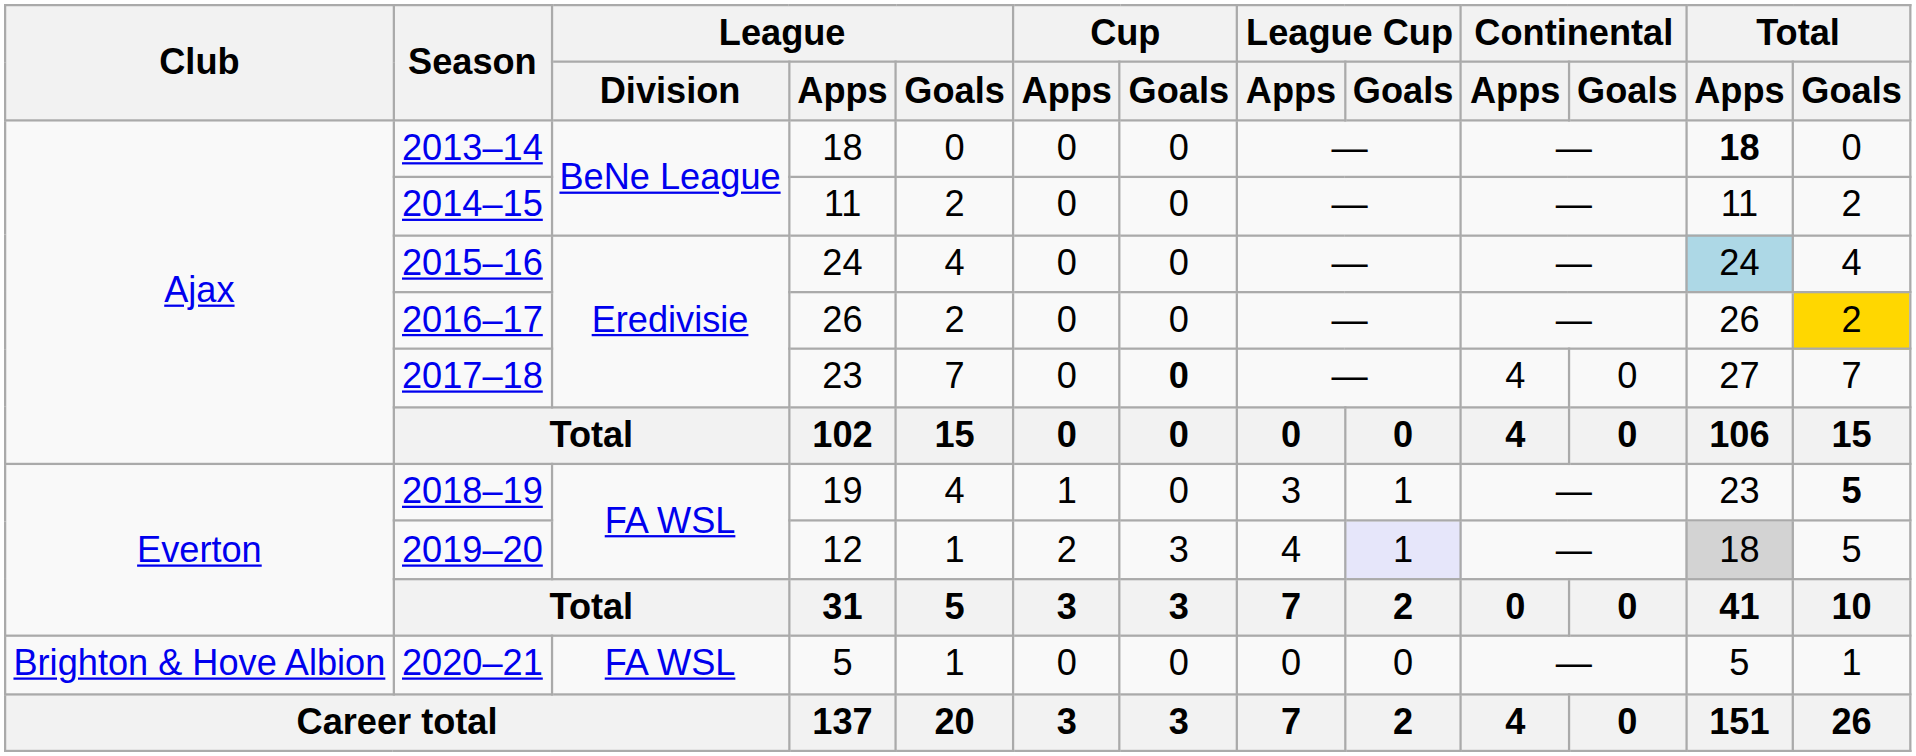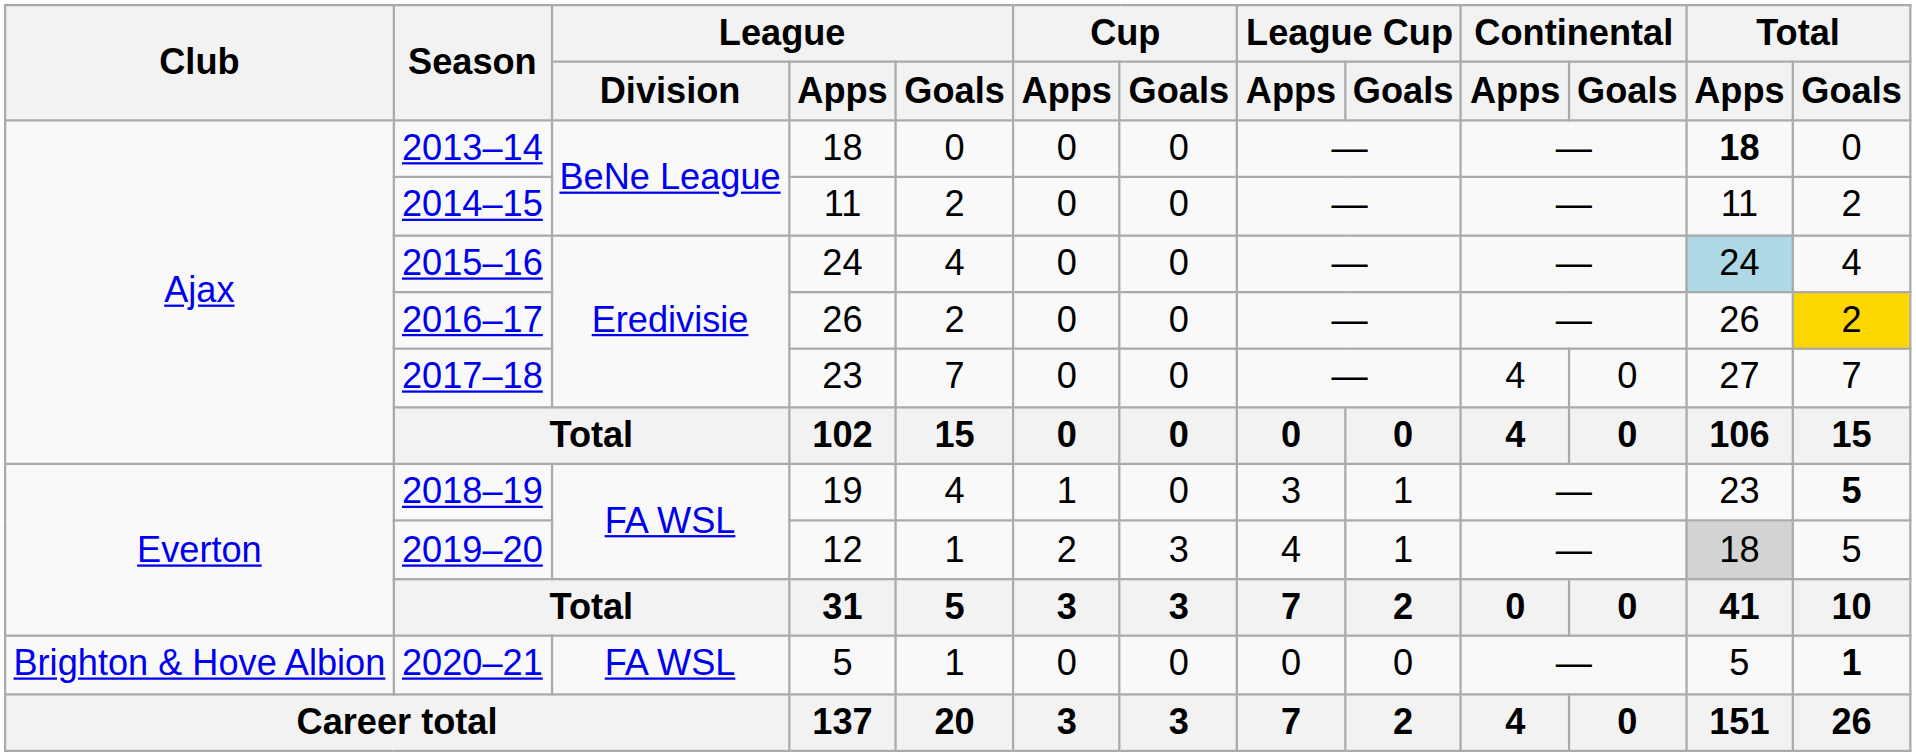(1179, 377) bold -> (1179, 377) normal
(1403, 549) lavender background -> (1403, 549) no background
(1852, 663) normal -> (1852, 663) bold
